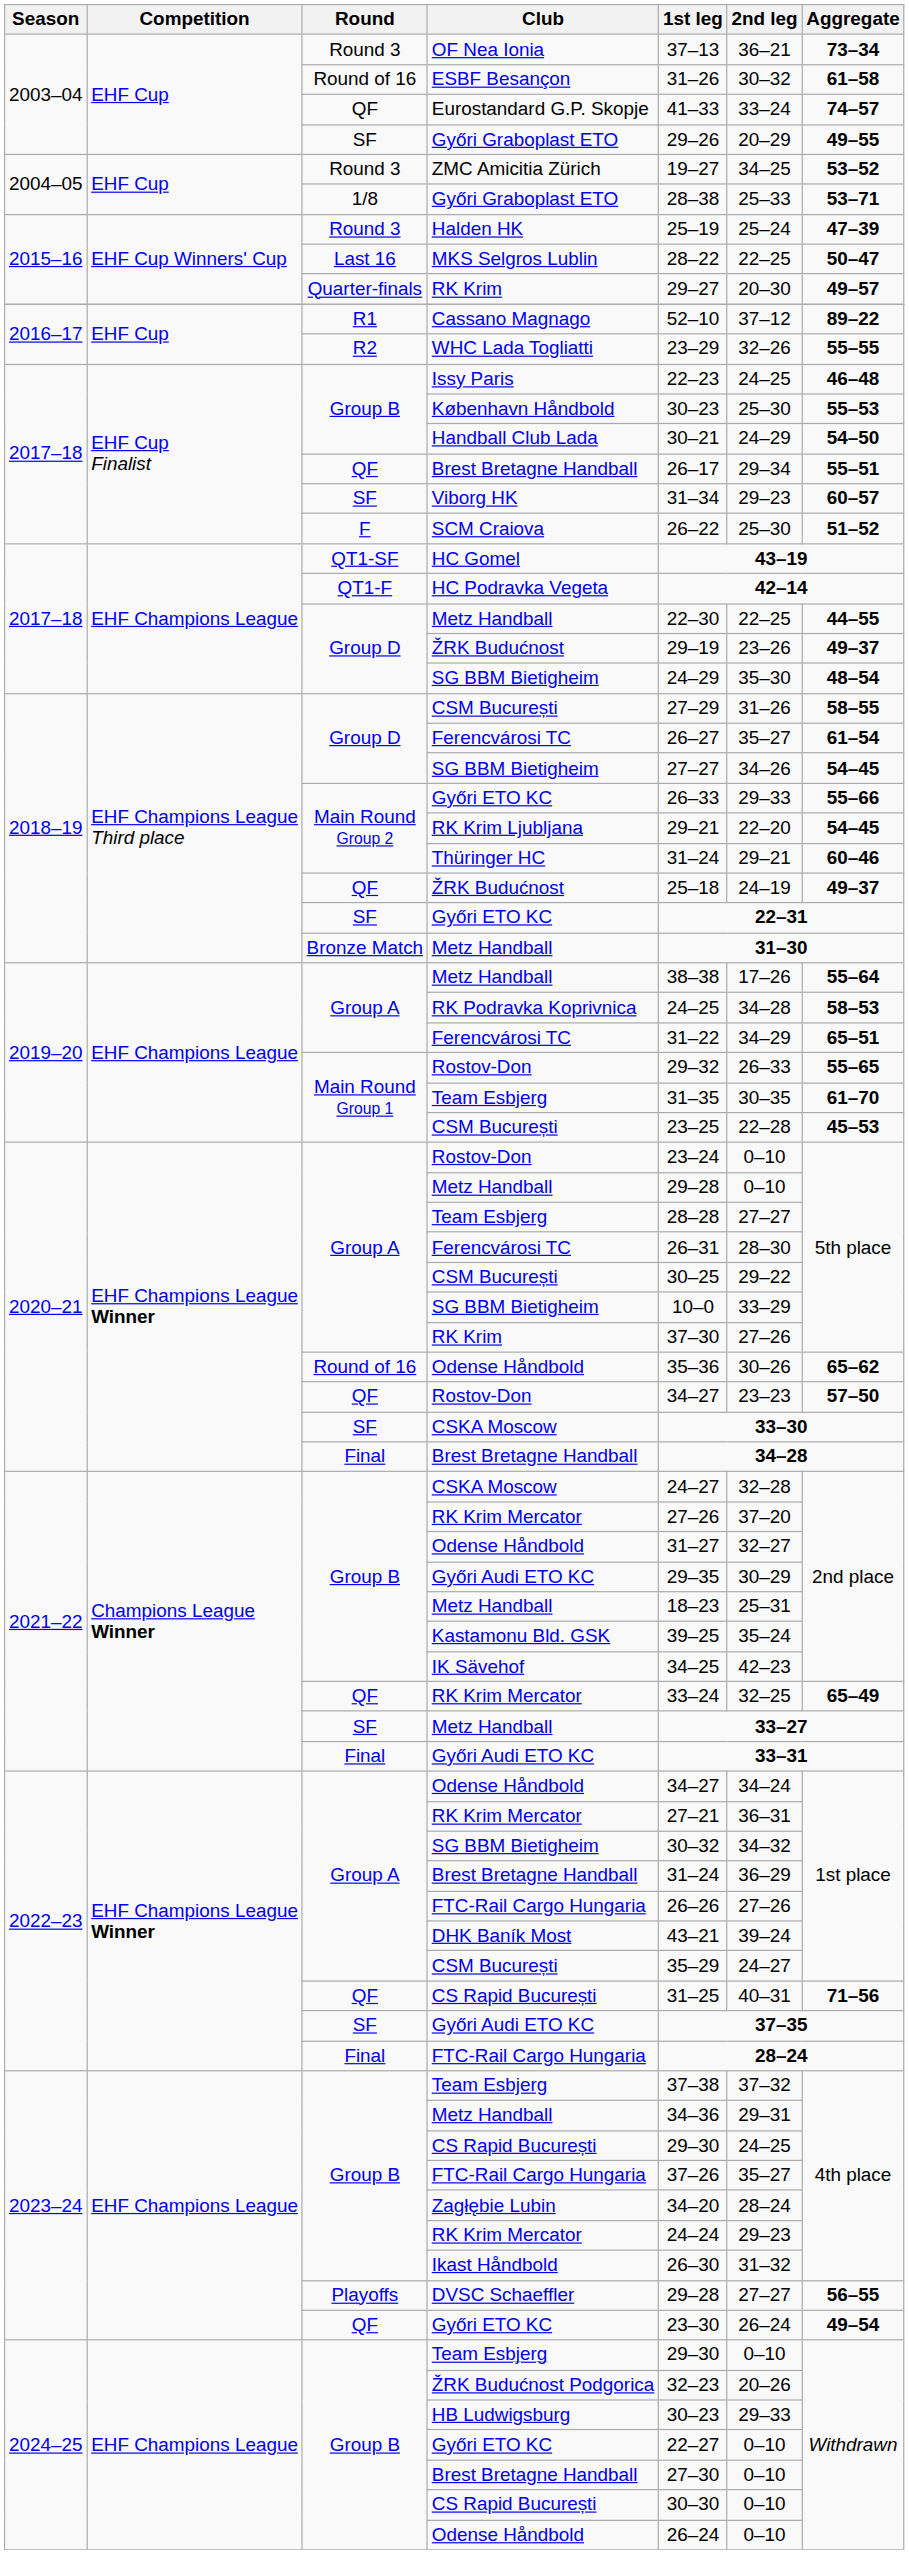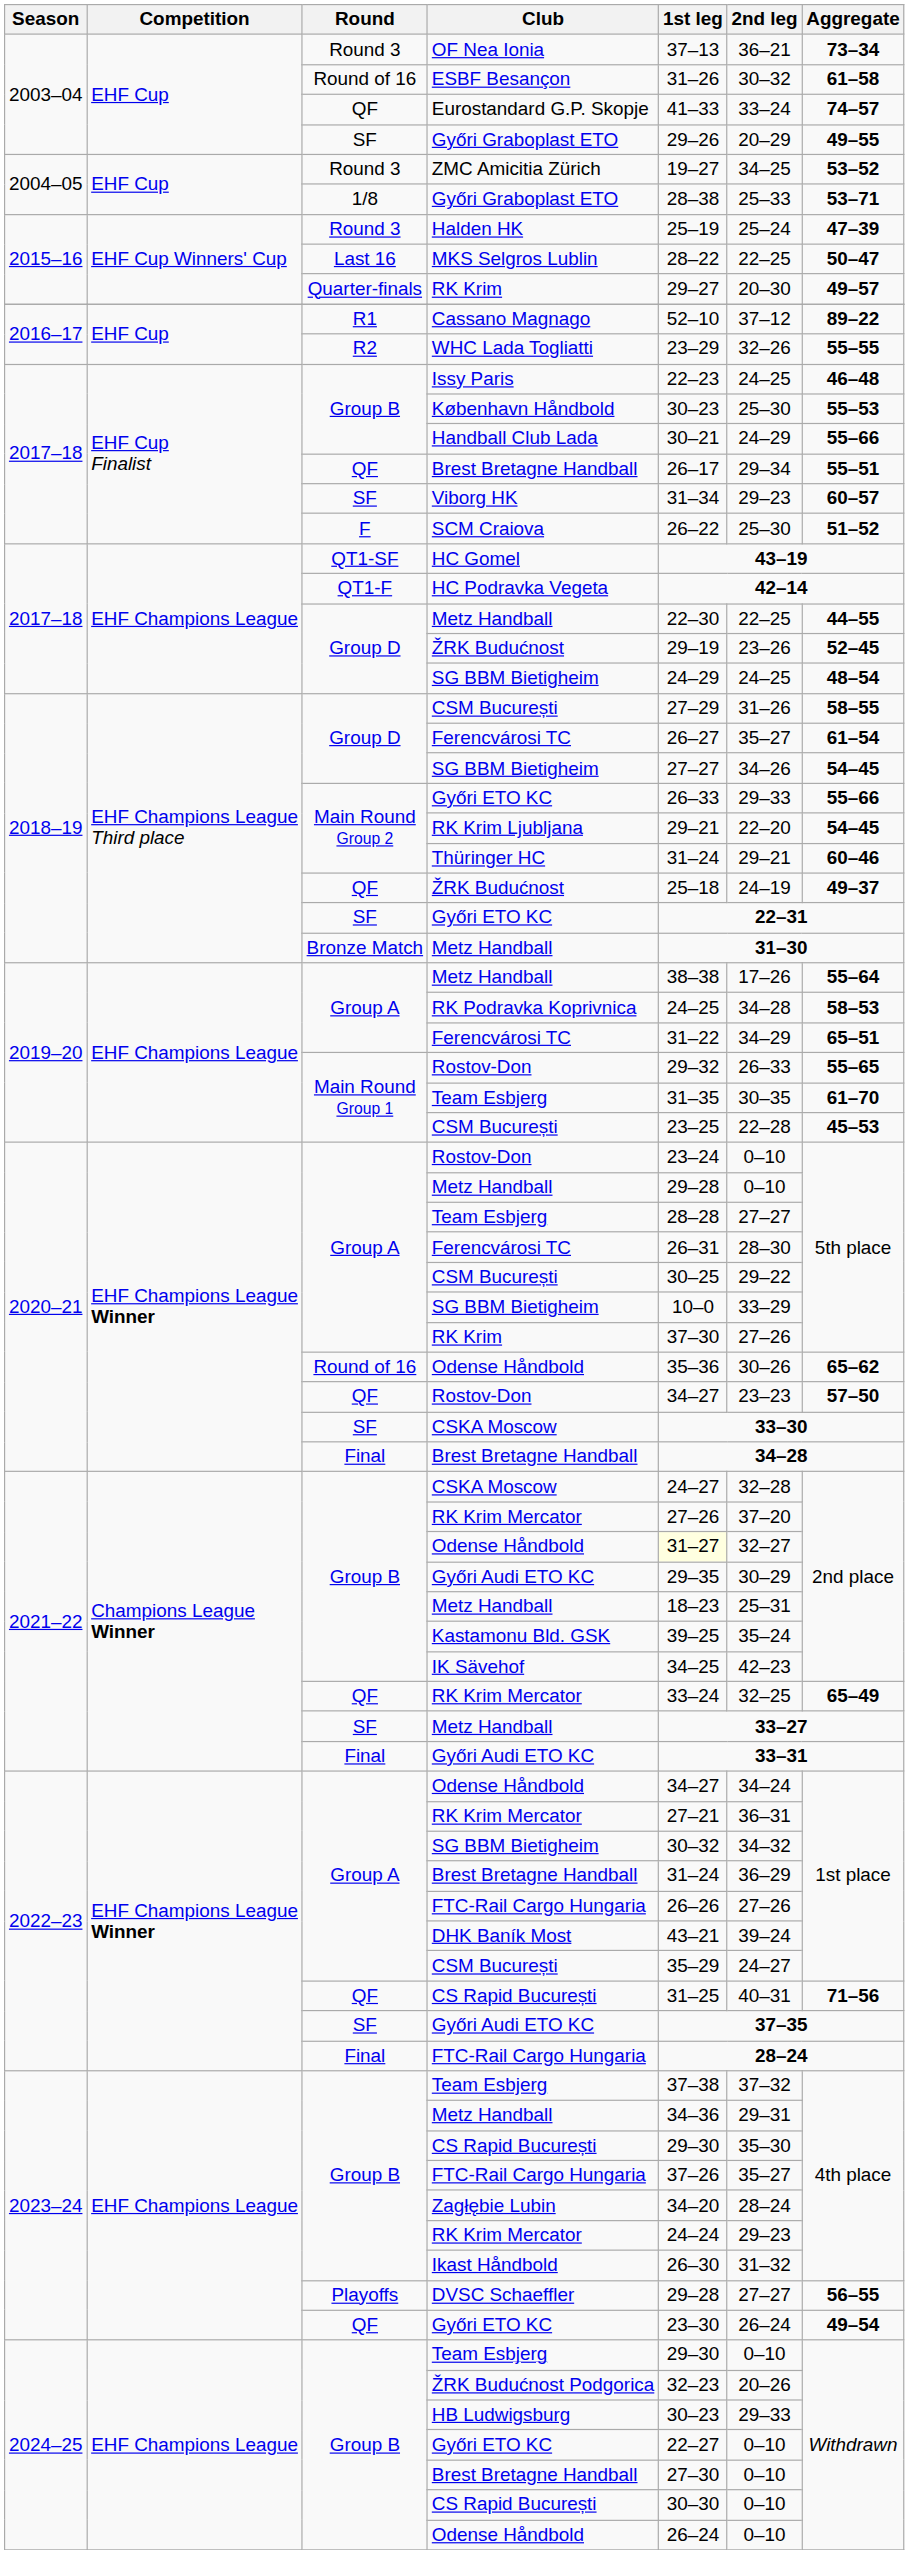(853, 438) 54–50 -> (853, 438) 55–66
(853, 648) 49–37 -> (853, 648) 52–45
(765, 678) 35–30 -> (765, 678) 24–25
(693, 1546) no background -> (693, 1546) lightyellow background
(765, 2145) 24–25 -> (765, 2145) 35–30
